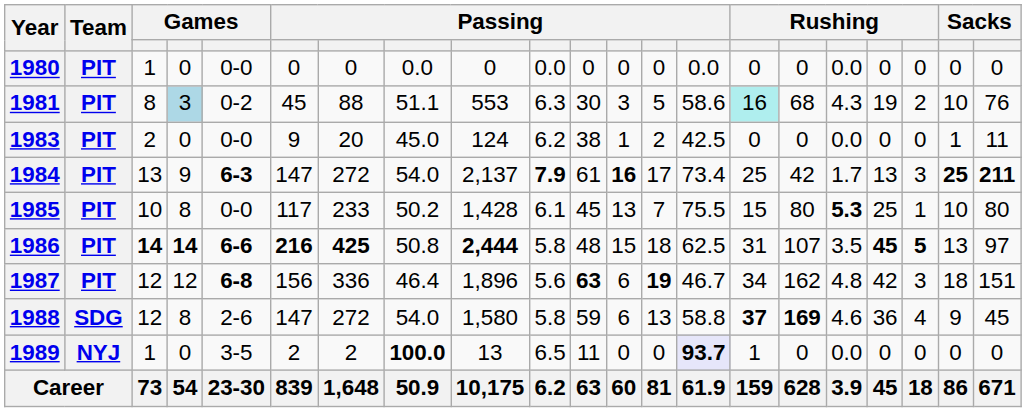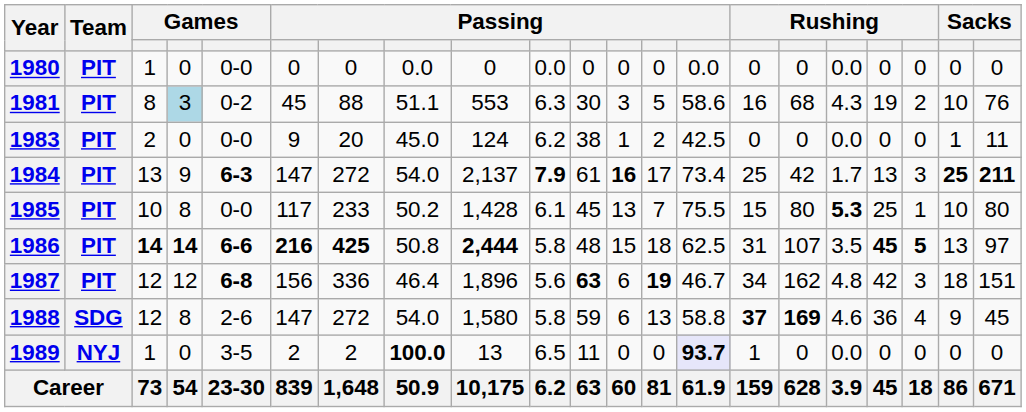(754, 103) paleturquoise background -> (754, 103) no background
